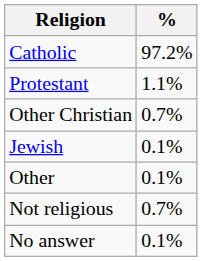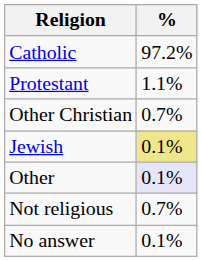(162, 146) no background -> (162, 146) khaki background
(162, 177) no background -> (162, 177) lavender background
